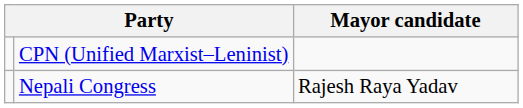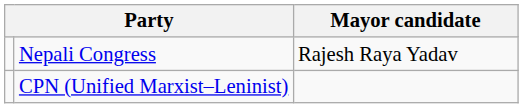rows swapped: (87, 86) <-> (154, 53)
